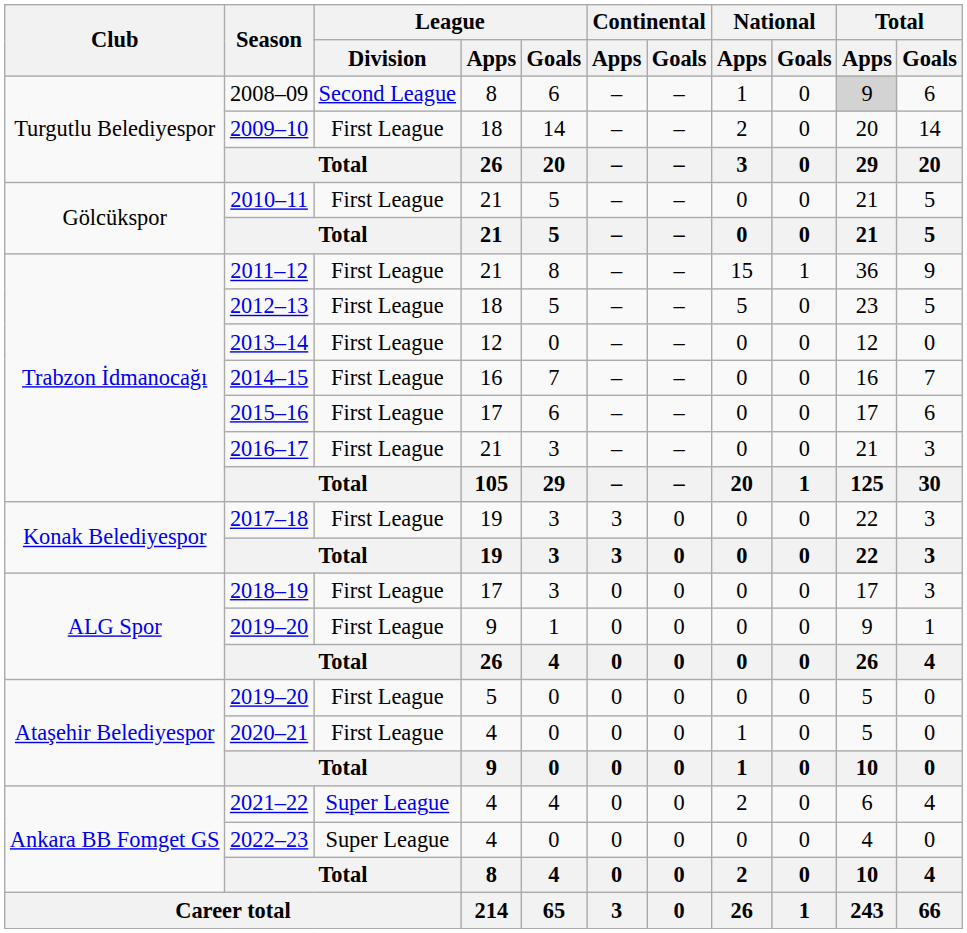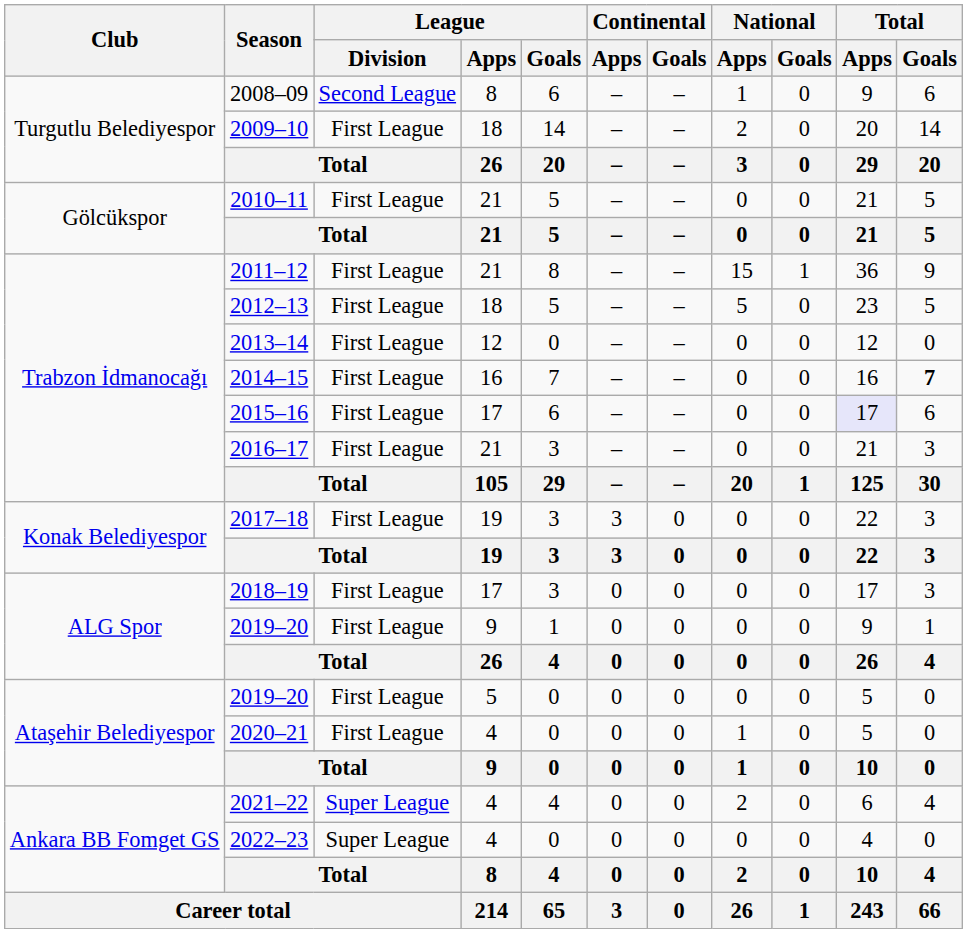(867, 93) lightgrey background -> (867, 93) no background
(930, 377) normal -> (930, 377) bold
(867, 413) no background -> (867, 413) lavender background
